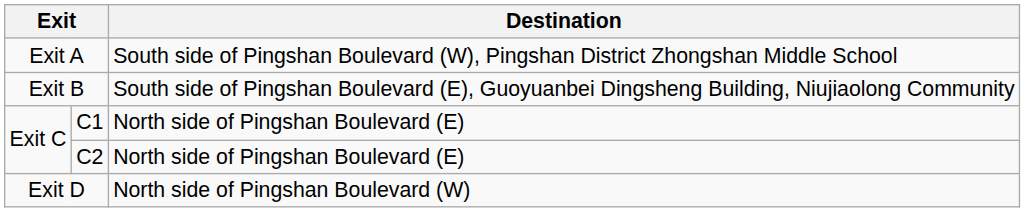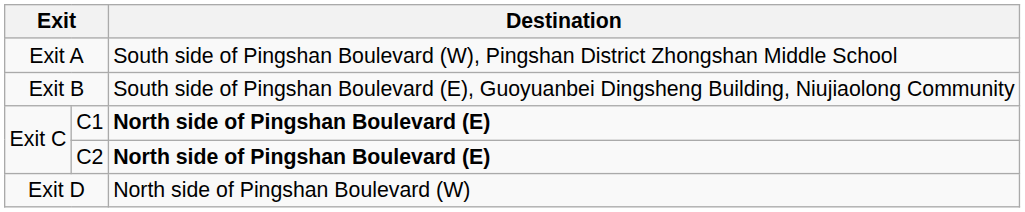(289, 122) normal -> (302, 122) bold
(289, 156) normal -> (302, 156) bold
